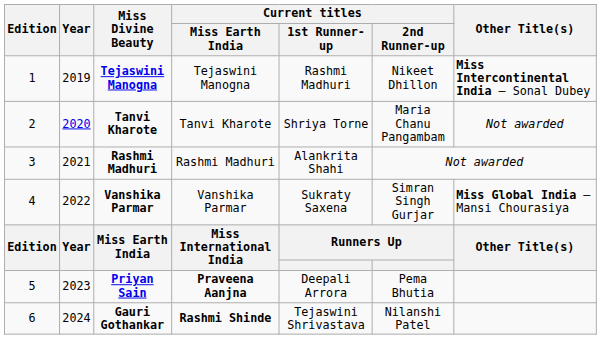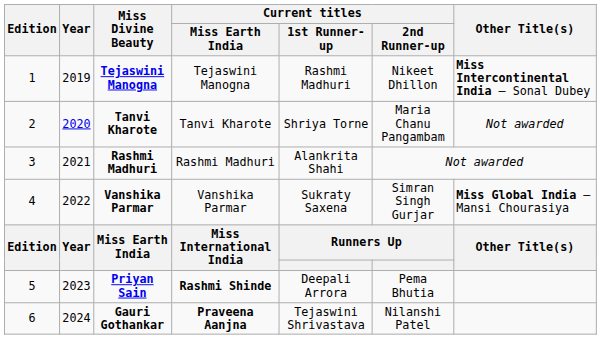(225, 287) Praveena Aanjna -> (225, 287) Rashmi Shinde
(225, 319) Rashmi Shinde -> (225, 319) Praveena Aanjna
